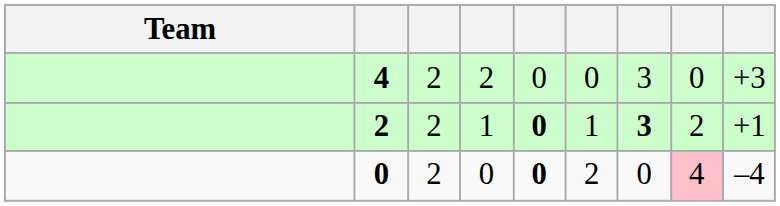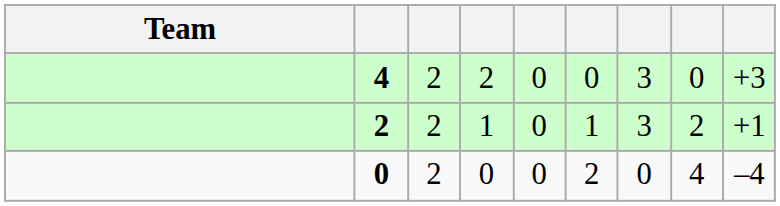(539, 126) bold -> (539, 126) normal
(644, 126) bold -> (644, 126) normal
(539, 175) bold -> (539, 175) normal
(697, 175) pink background -> (697, 175) no background
